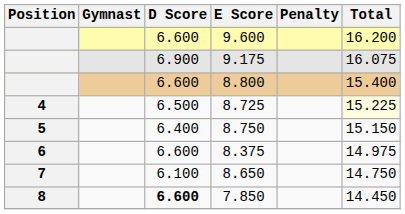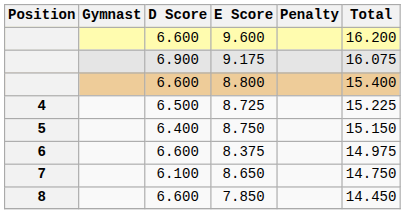(371, 107) lightyellow background -> (371, 107) no background
(178, 198) bold -> (178, 198) normal
